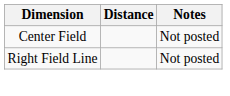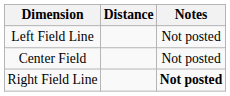+ row: (53, 36)
(190, 58) normal -> (191, 79) bold
